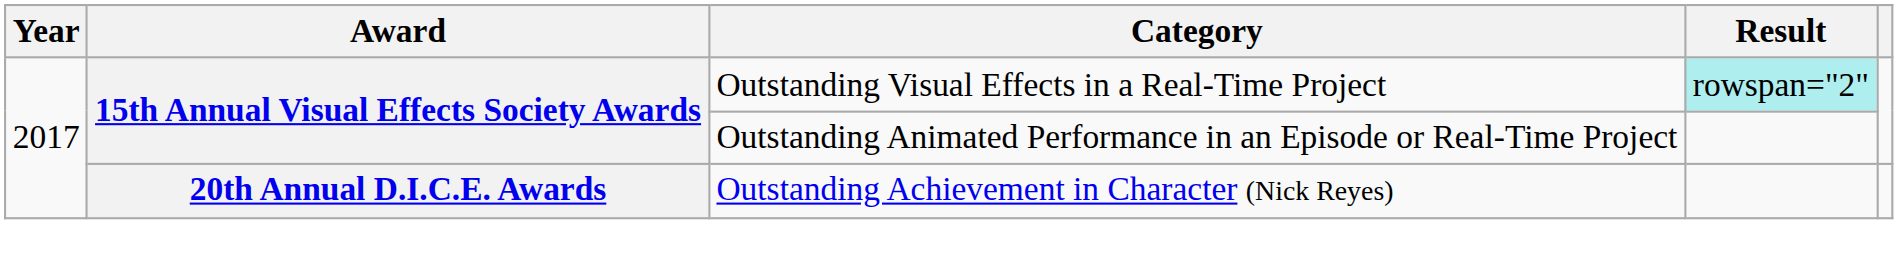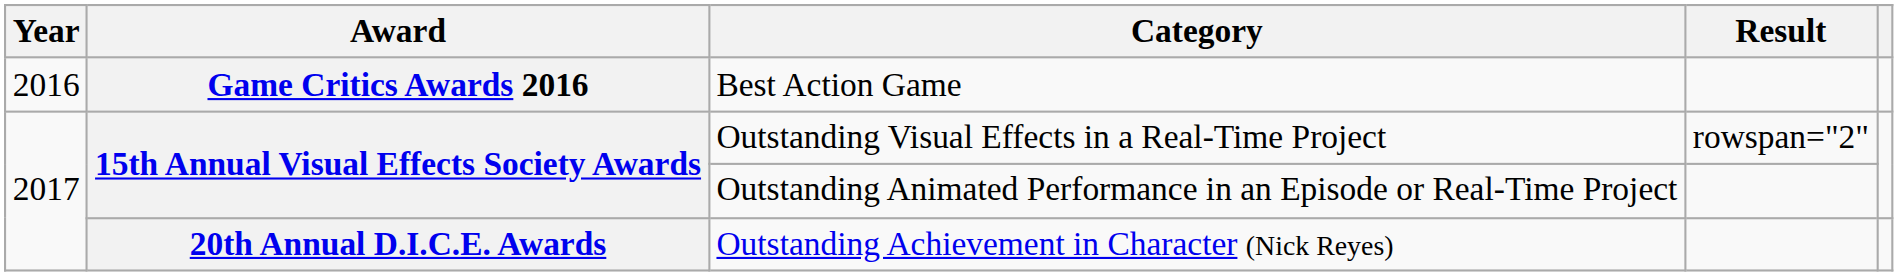+ row: (839, 84)
(1781, 84) paleturquoise background -> (1781, 137) no background
